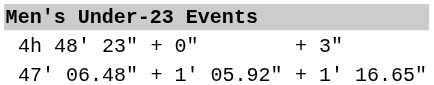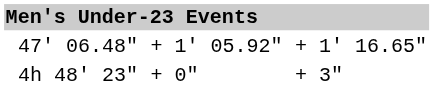rows swapped: (78, 46) <-> (78, 76)
